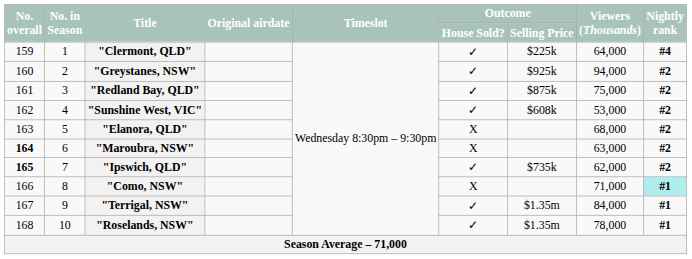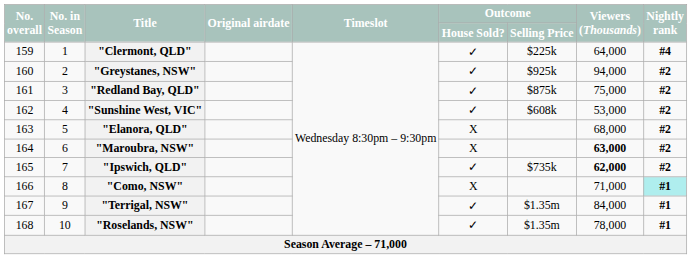(25, 148) bold -> (25, 148) normal
(610, 148) normal -> (610, 148) bold
(25, 167) bold -> (25, 167) normal
(610, 167) normal -> (610, 167) bold
